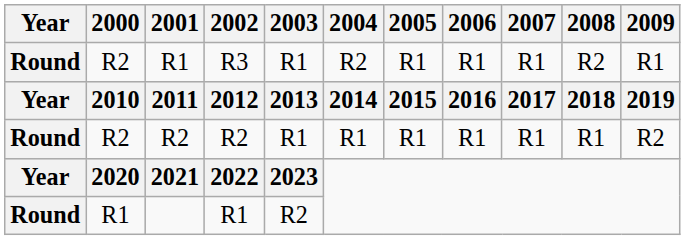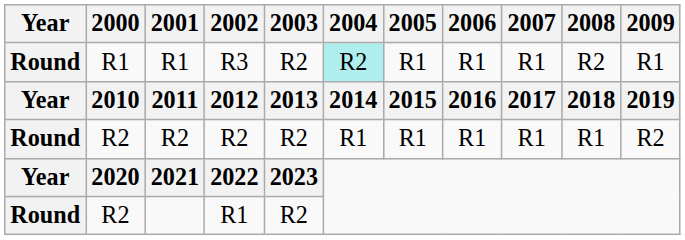(115, 61) R2 -> (115, 61) R1
(294, 61) R1 -> (294, 61) R2
(353, 61) no background -> (353, 61) paleturquoise background
(294, 138) R1 -> (294, 138) R2
(115, 215) R1 -> (115, 215) R2
